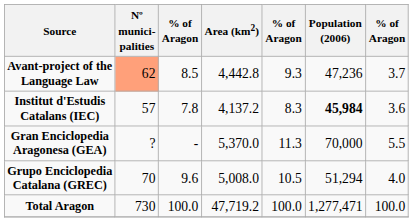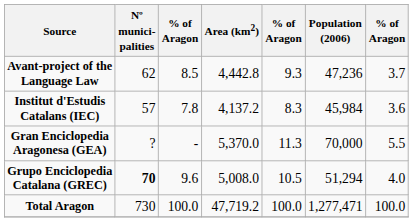(149, 73) lightsalmon background -> (149, 73) no background
(344, 108) bold -> (344, 108) normal
(149, 177) normal -> (149, 177) bold
